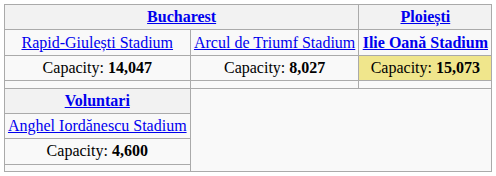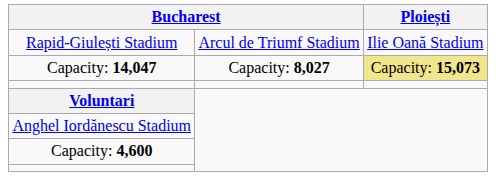(425, 42) bold -> (425, 42) normal
